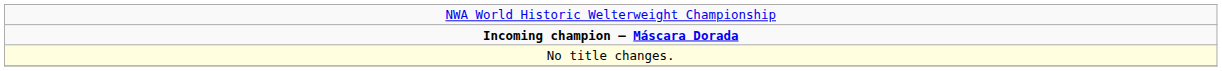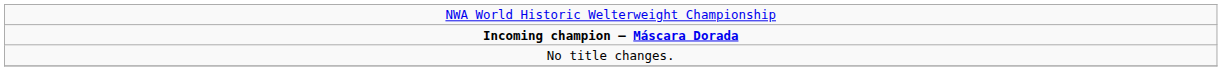(611, 55) lightyellow background -> (611, 55) no background
